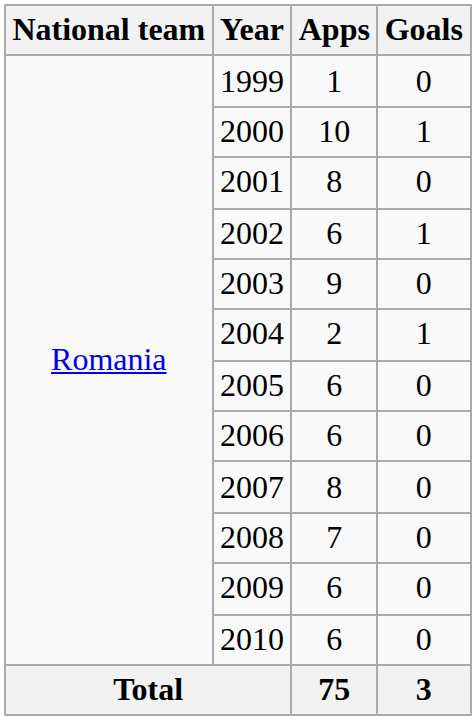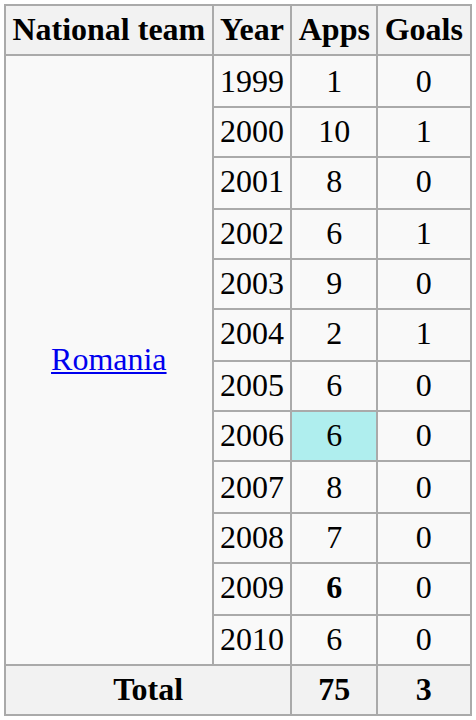(334, 435) no background -> (334, 435) paleturquoise background
(334, 588) normal -> (334, 588) bold
